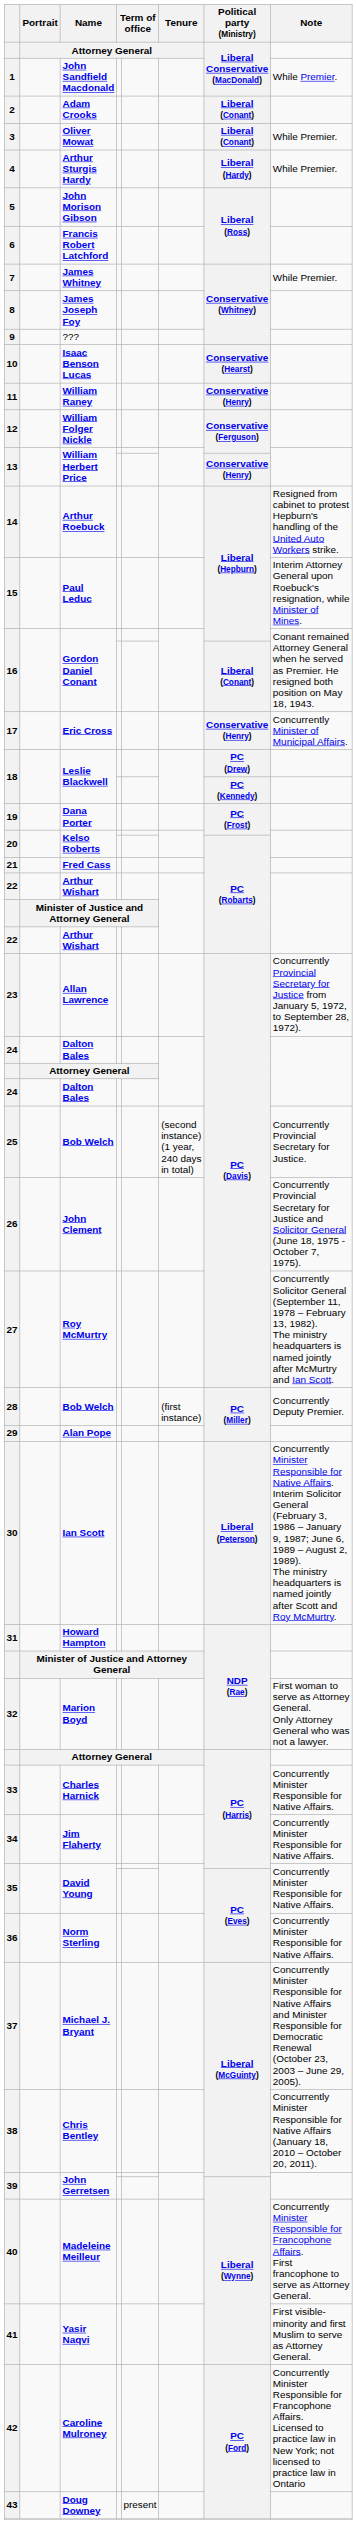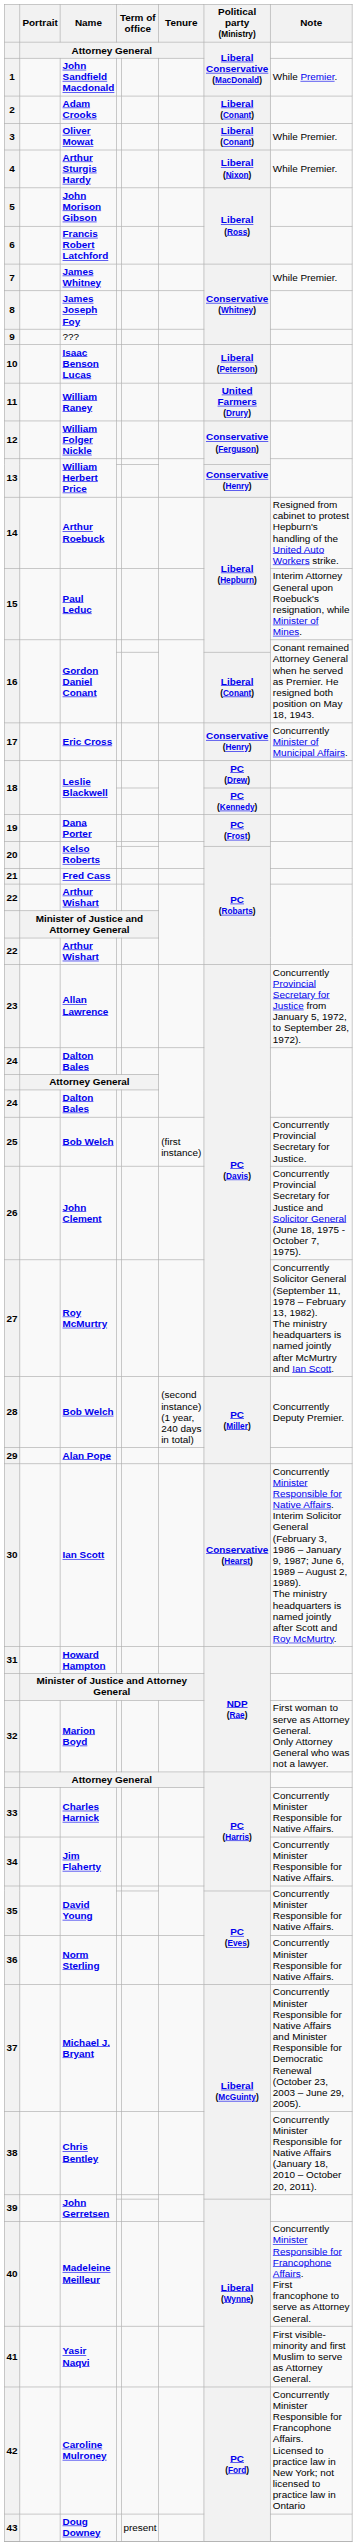(237, 169) Liberal (Hardy) -> (237, 169) Liberal (Nixon)
(237, 363) Conservative (Hearst) -> (237, 363) Liberal (Peterson)
(237, 396) Conservative (Henry) -> (237, 402) United Farmers (Drury)
(181, 1147) (second instance) (1 year, 240 days in total) -> (181, 1147) (first instance)
(181, 1412) (first instance) -> (181, 1417) (second instance) (1 year, 240 days in total)
(237, 1532) Liberal (Peterson) -> (237, 1555) Conservative (Hearst)
